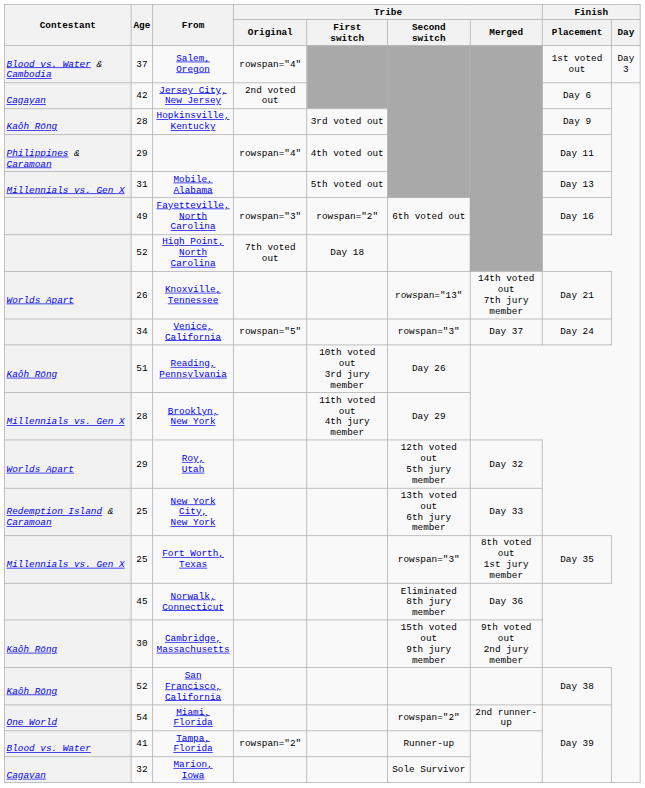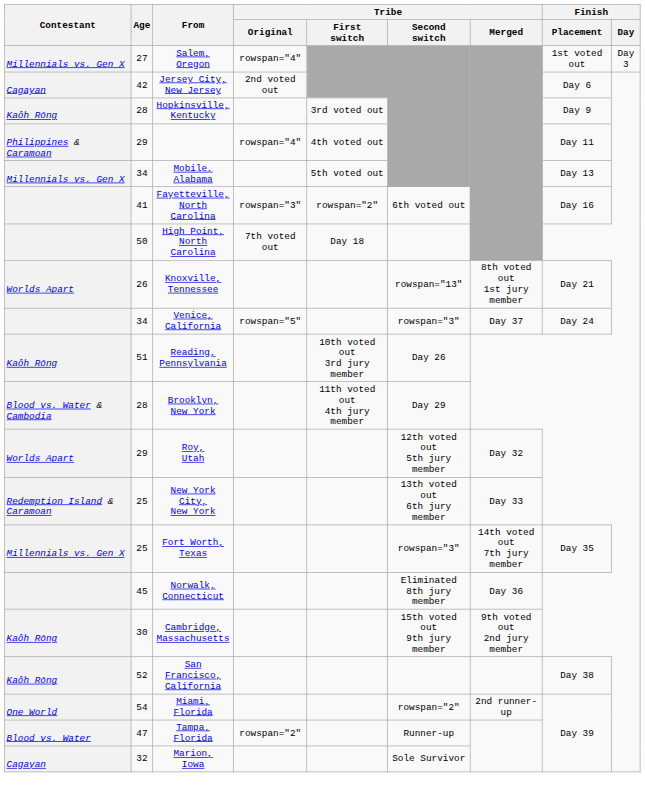(54, 69) Blood vs. Water & Cambodia -> (66, 64) Millennials vs. Gen X
(142, 64) 37 -> (142, 59) 27
(142, 185) 31 -> (142, 174) 34
(142, 216) 49 -> (142, 205) 41
(142, 253) 52 -> (142, 242) 50
(506, 295) 14th voted out 7th jury member -> (506, 284) 8th voted out 1st jury member
(66, 422) Millennials vs. Gen X -> (54, 411) Blood vs. Water & Cambodia
(506, 559) 8th voted out 1st jury member -> (506, 549) 14th voted out 7th jury member
(142, 744) 41 -> (142, 733) 47
